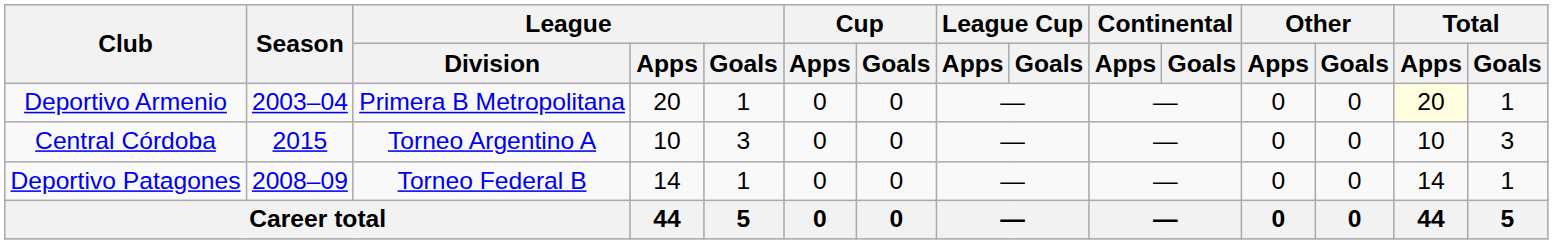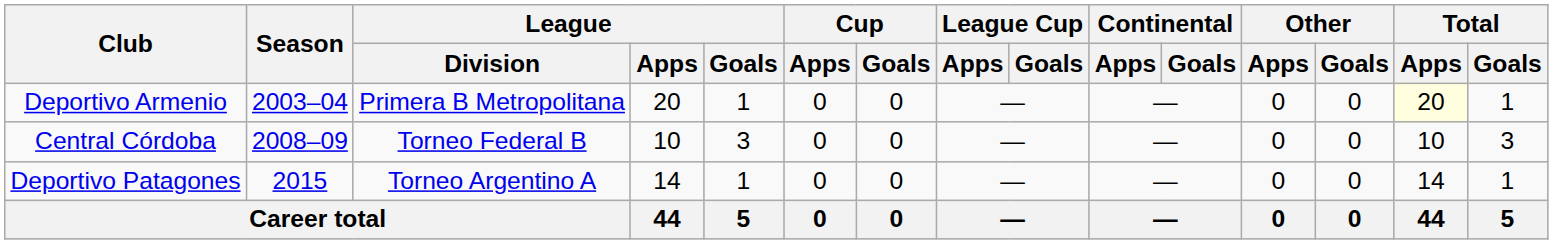(300, 141) 2015 -> (300, 141) 2008–09
(492, 141) Torneo Argentino A -> (492, 141) Torneo Federal B
(300, 180) 2008–09 -> (300, 180) 2015
(492, 180) Torneo Federal B -> (492, 180) Torneo Argentino A
